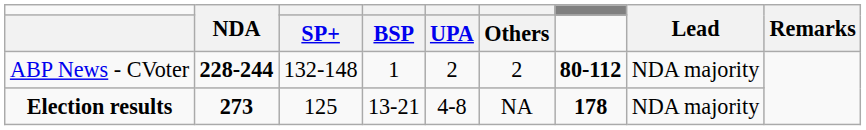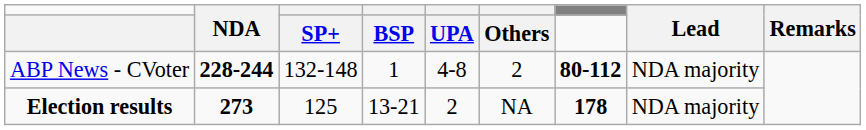(452, 69) 2 -> (452, 69) 4-8
(452, 106) 4-8 -> (452, 106) 2
